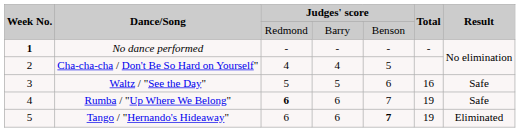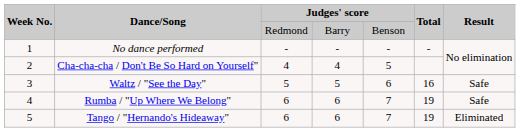(30, 48) bold -> (30, 48) normal
(286, 100) bold -> (286, 100) normal
(388, 118) bold -> (388, 118) normal
